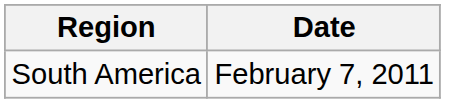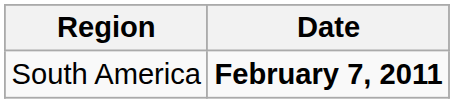(324, 73) normal -> (329, 73) bold
